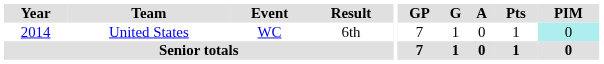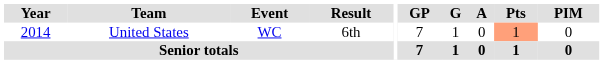(516, 31) no background -> (516, 31) lightsalmon background
(568, 31) paleturquoise background -> (568, 31) no background
